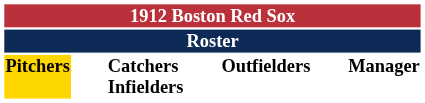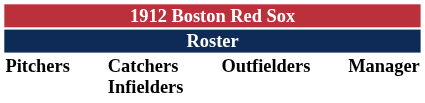(38, 66) gold background -> (38, 66) no background
